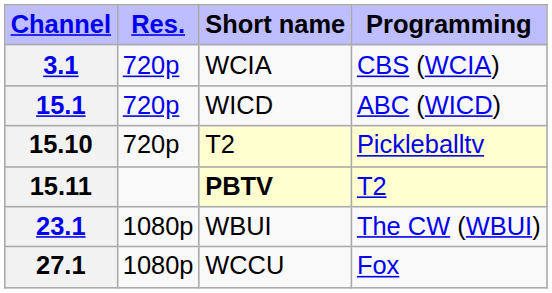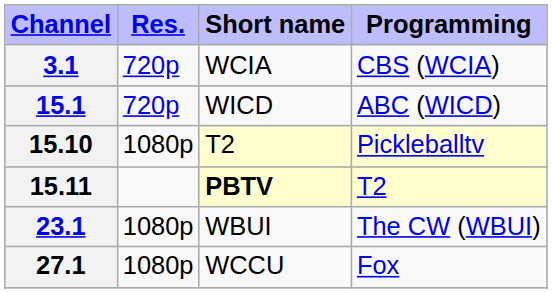(151, 145) 720p -> (158, 145) 1080p
